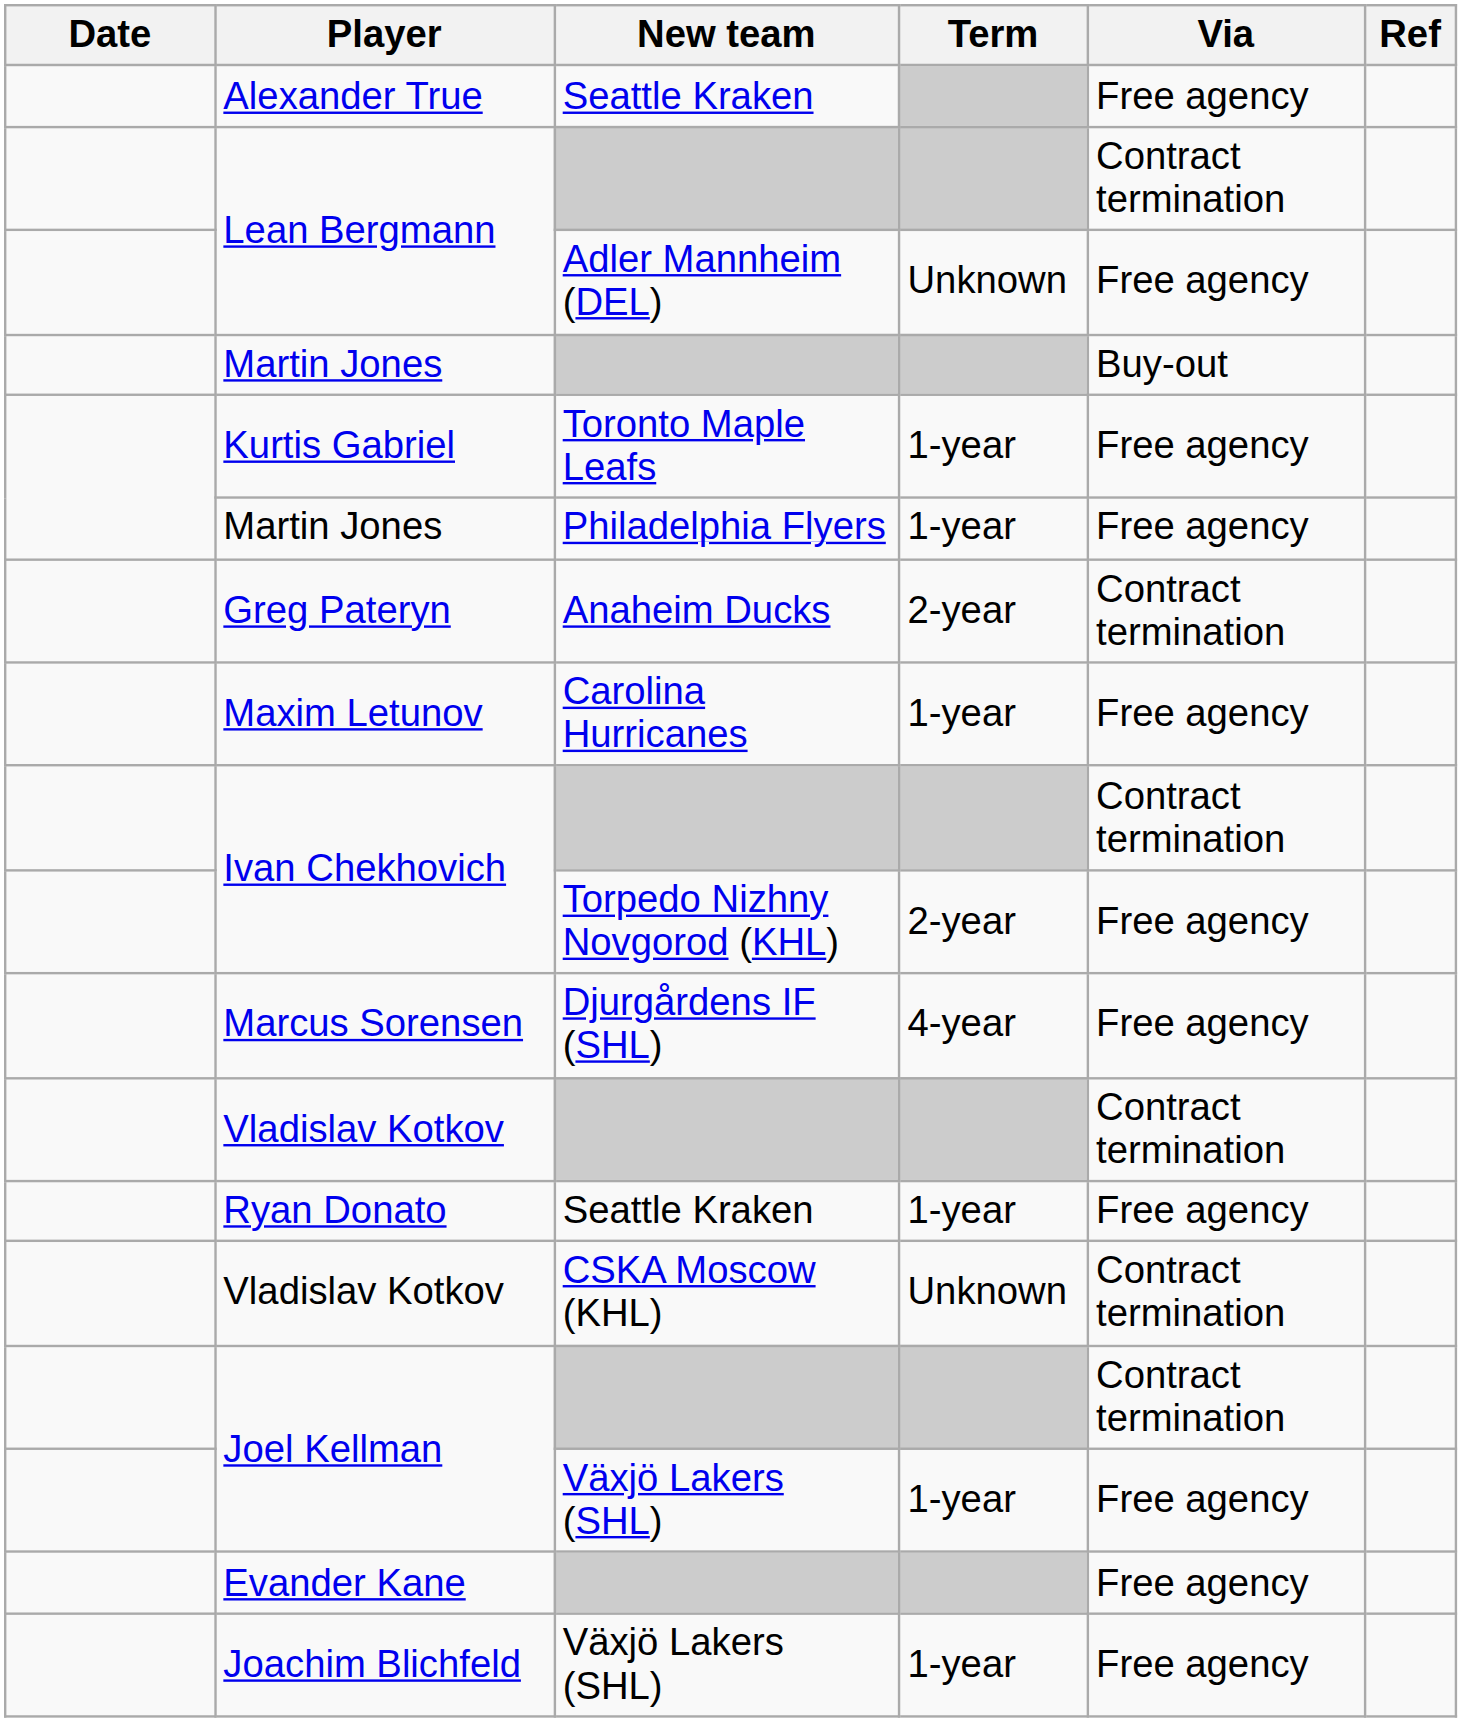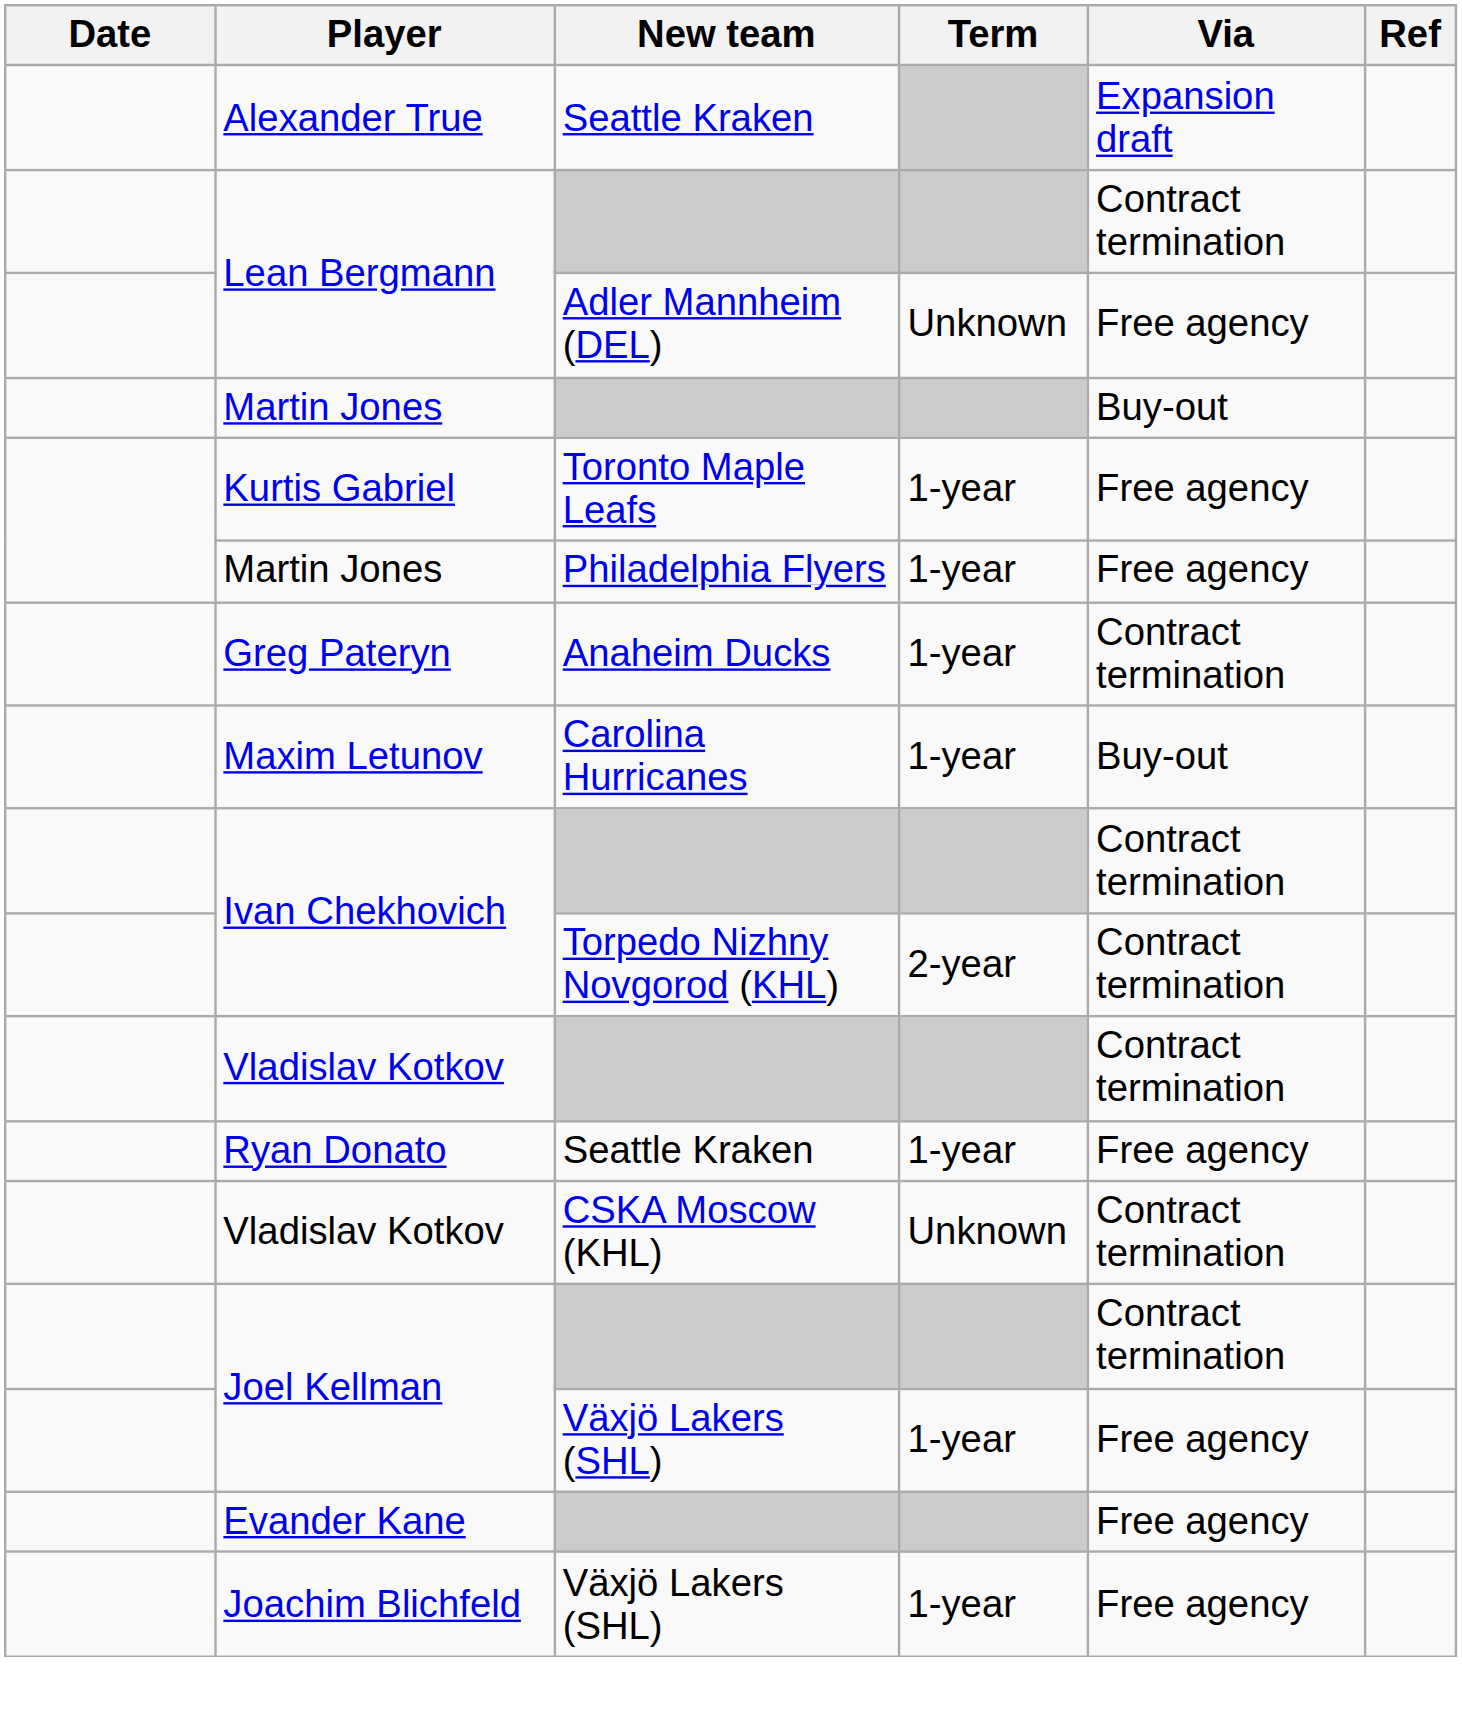(1202, 95) Free agency -> (1185, 116) Expansion draft
(962, 609) 2-year -> (962, 652) 1-year
(1202, 713) Free agency -> (1162, 756) Buy-out
(1202, 920) Free agency -> (1191, 963) Contract termination
- row: (373, 1024)
